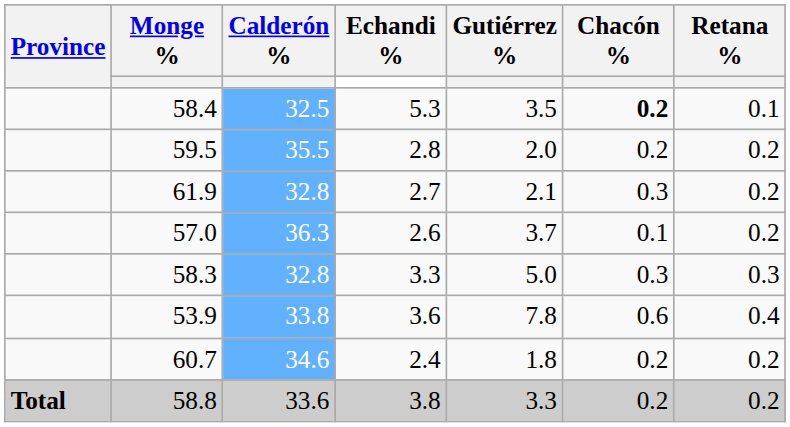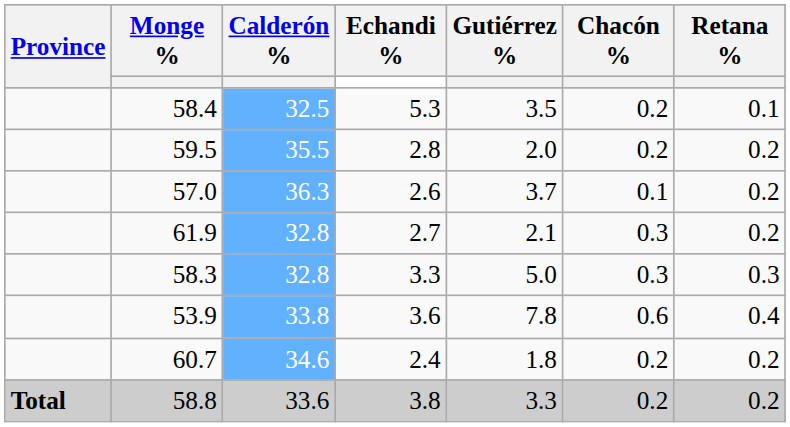(653, 108) bold -> (653, 108) normal
rows swapped: (195, 191) <-> (195, 233)
